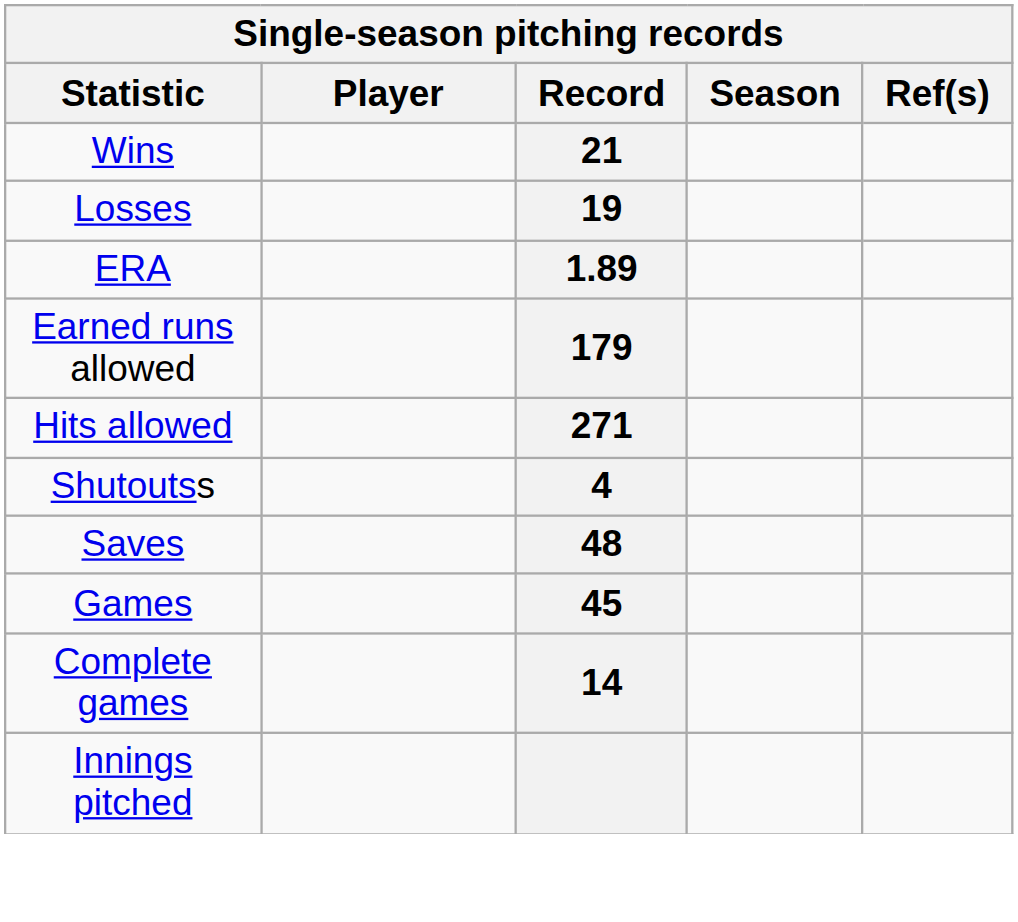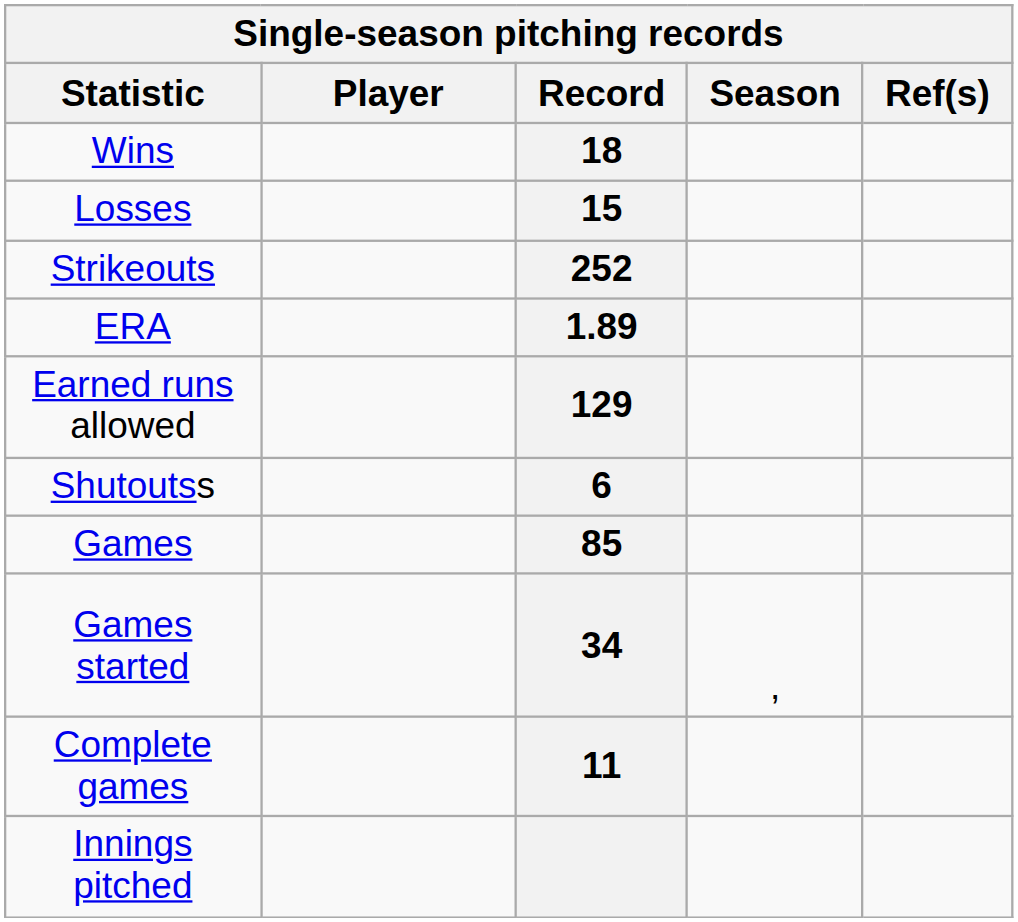(602, 151) 21 -> (602, 151) 18
(602, 209) 19 -> (602, 209) 15
+ row: (133, 268)
(602, 347) 179 -> (602, 406) 129
- row: (133, 427)
(602, 485) 4 -> (602, 485) 6
- row: (133, 544)
(602, 602) 45 -> (602, 544) 85
+ row: (133, 644)
(602, 682) 14 -> (602, 765) 11
